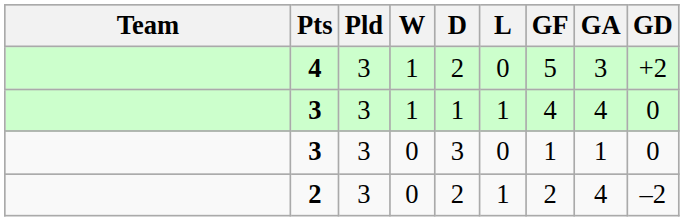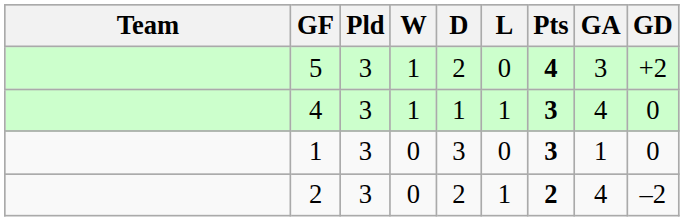columns swapped: (315, 25) <-> (550, 25)
